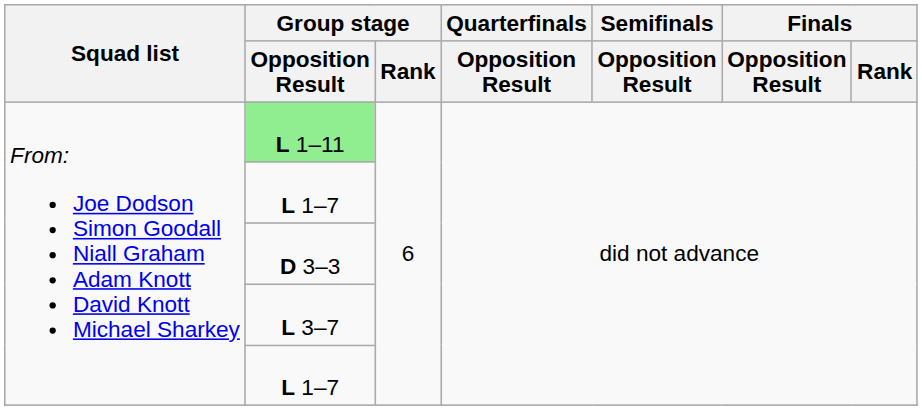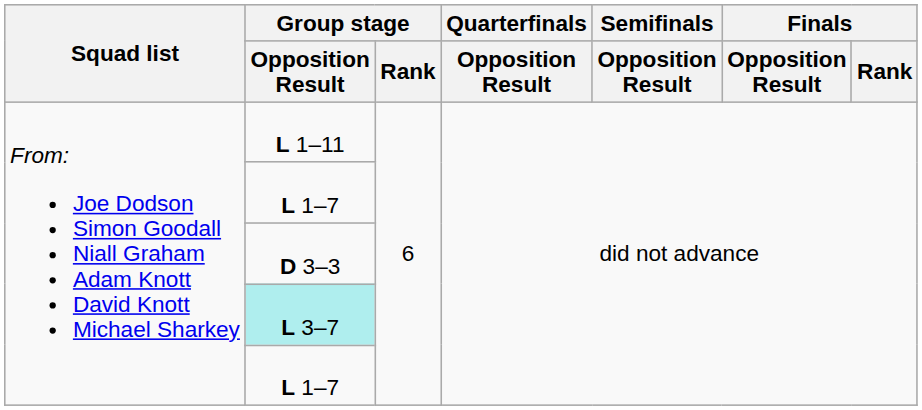(310, 145) lightgreen background -> (310, 145) no background
(310, 327) no background -> (310, 327) paleturquoise background
